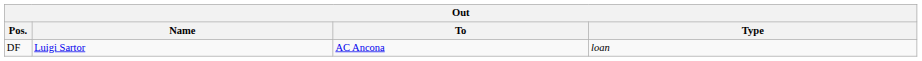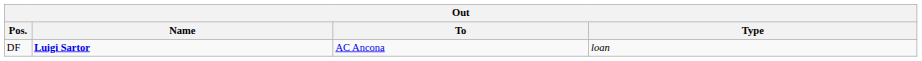(60, 48) normal -> (62, 48) bold
